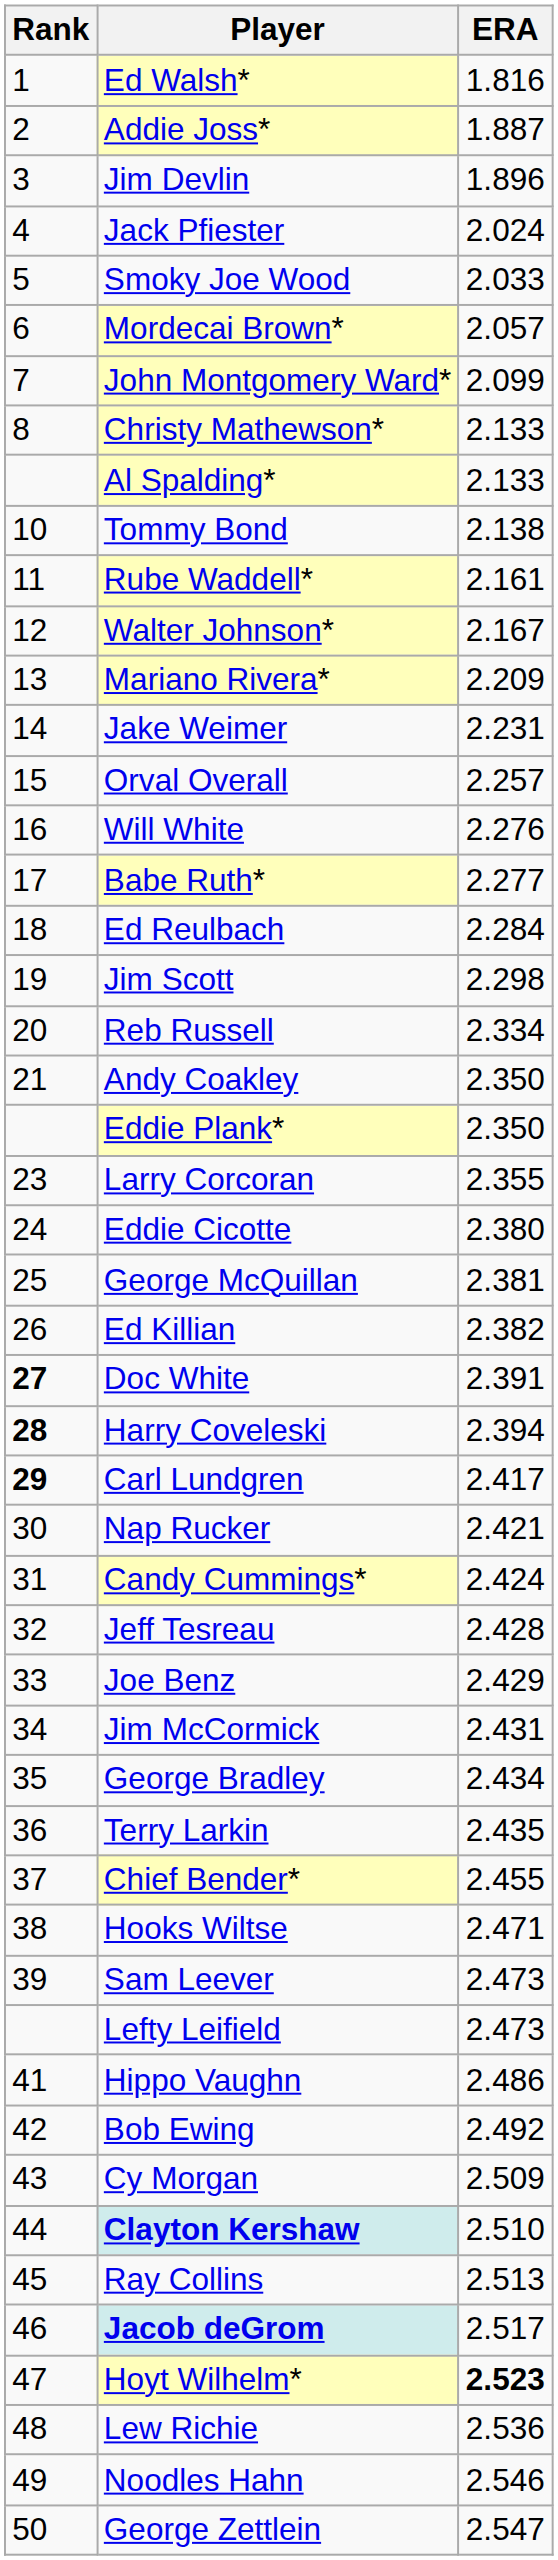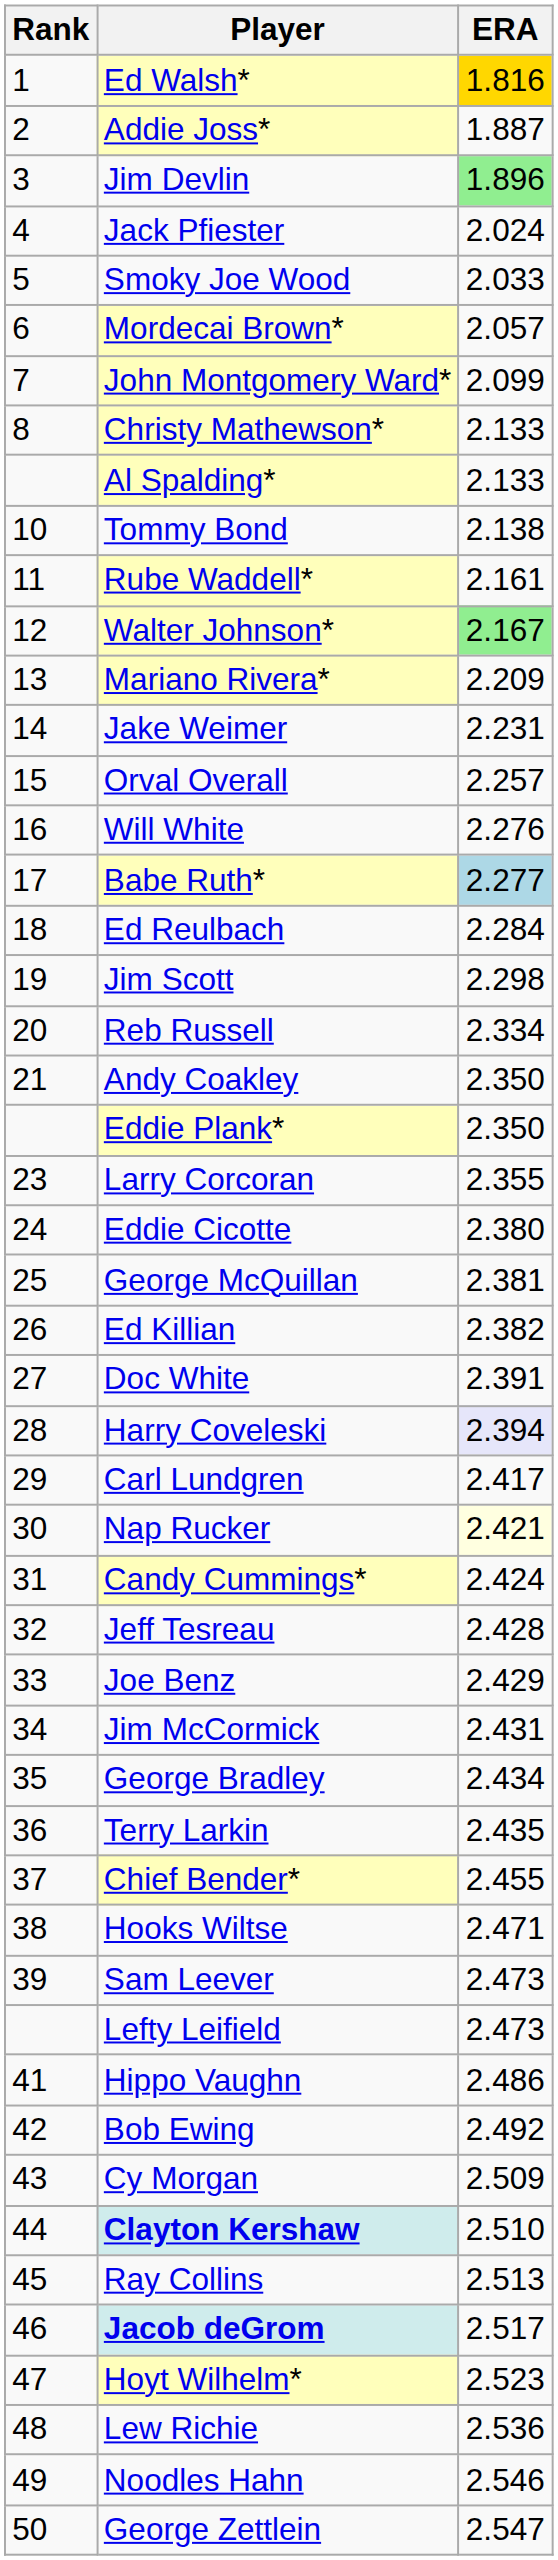(505, 80) no background -> (505, 80) gold background
(505, 179) no background -> (505, 179) lightgreen background
(505, 629) no background -> (505, 629) lightgreen background
(505, 879) no background -> (505, 879) lightblue background
(30, 1379) bold -> (30, 1379) normal
(30, 1429) bold -> (30, 1429) normal
(505, 1429) no background -> (505, 1429) lavender background
(30, 1479) bold -> (30, 1479) normal
(505, 1529) no background -> (505, 1529) lightyellow background
(505, 2379) bold -> (505, 2379) normal
